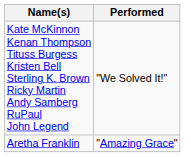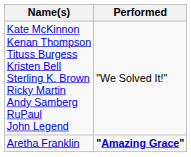(137, 143) normal -> (140, 143) bold
